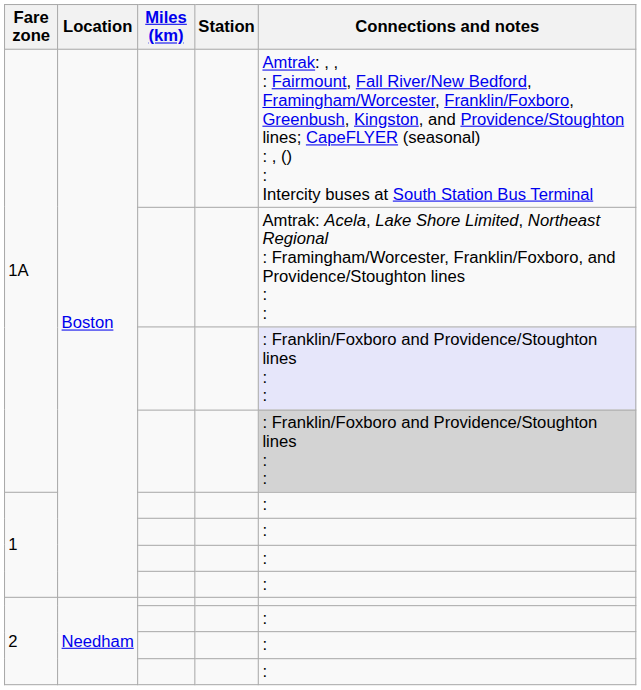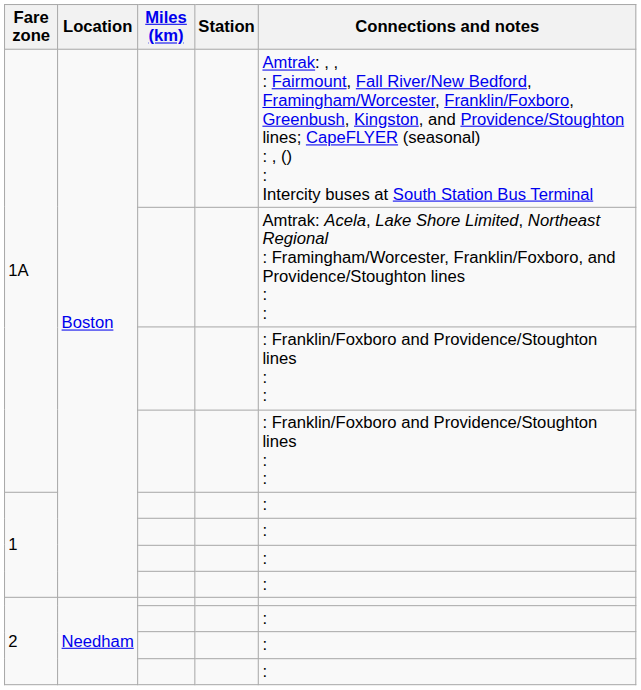(430, 368) lavender background -> (430, 368) no background
(430, 450) lightgrey background -> (430, 450) no background
